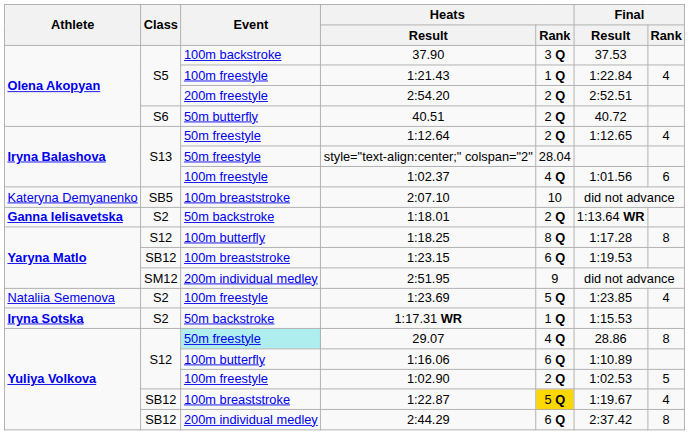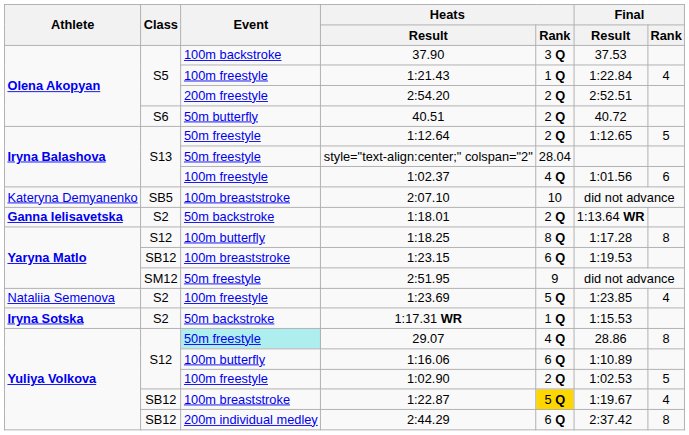(666, 136) 4 -> (666, 136) 5
(251, 278) 200m individual medley -> (222, 278) 50m freestyle
